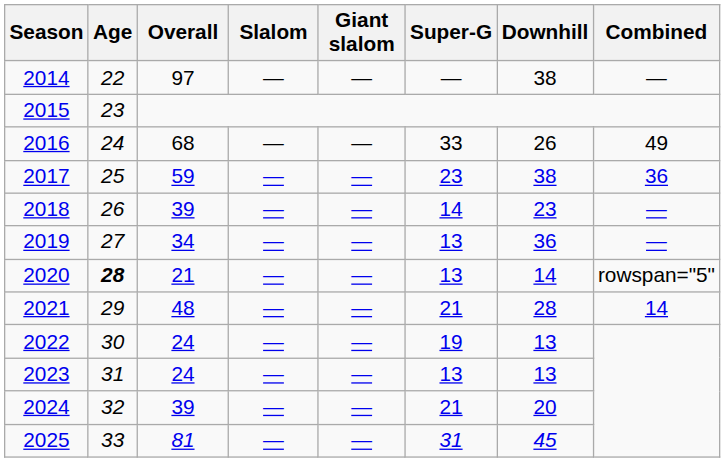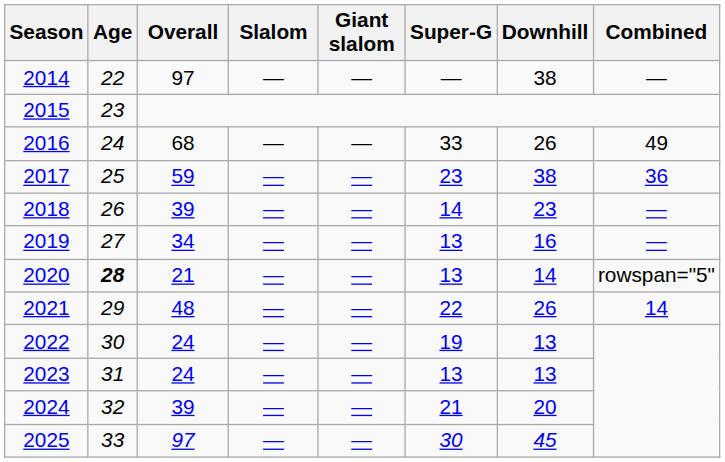(545, 242) 36 -> (545, 242) 16
(451, 308) 21 -> (451, 308) 22
(545, 308) 28 -> (545, 308) 26
(183, 440) 81 -> (183, 440) 97
(451, 440) 31 -> (451, 440) 30
